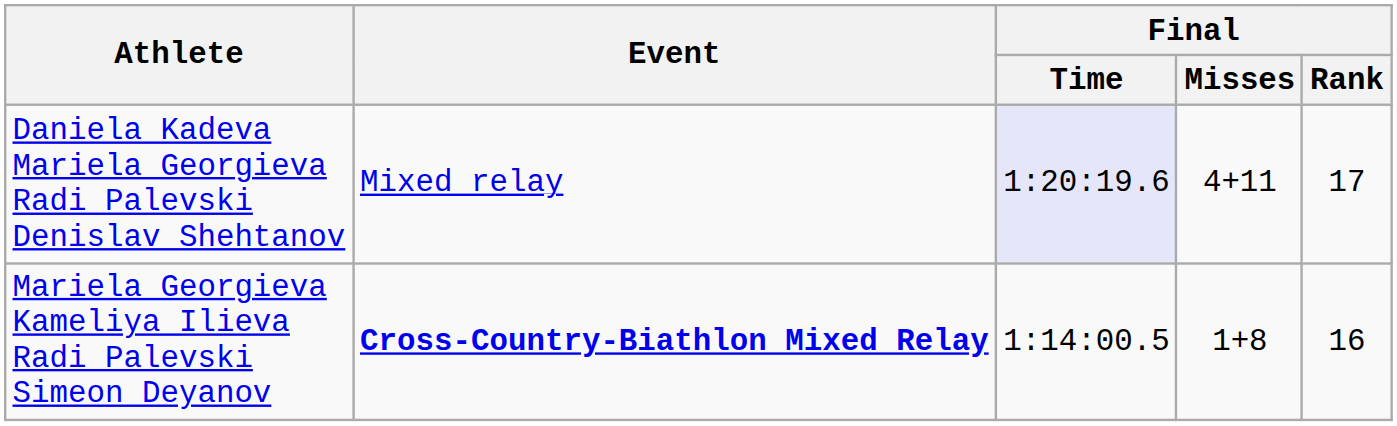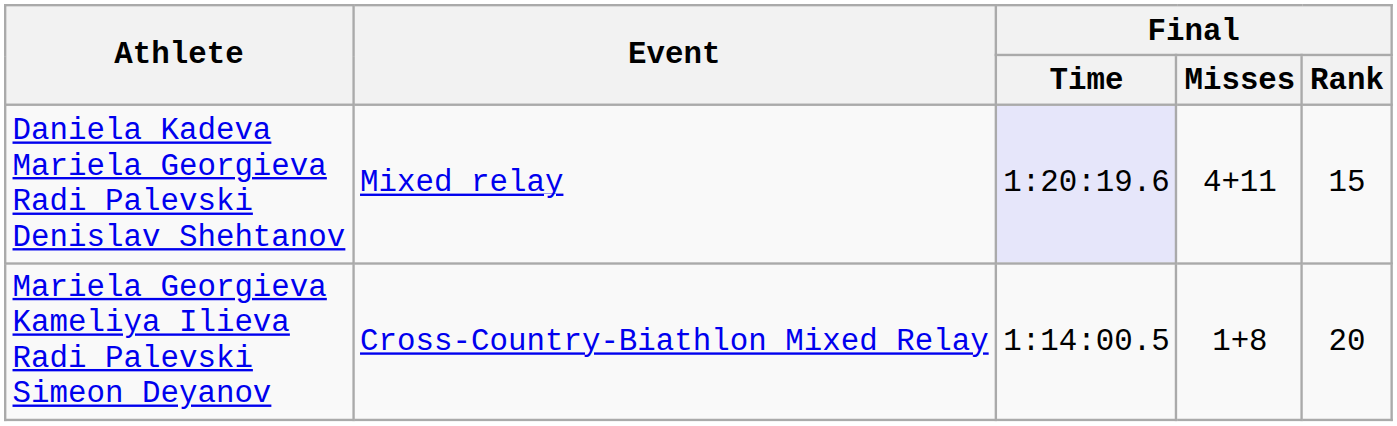(1347, 184) 17 -> (1347, 184) 15
(674, 341) bold -> (674, 341) normal
(1347, 341) 16 -> (1347, 341) 20
